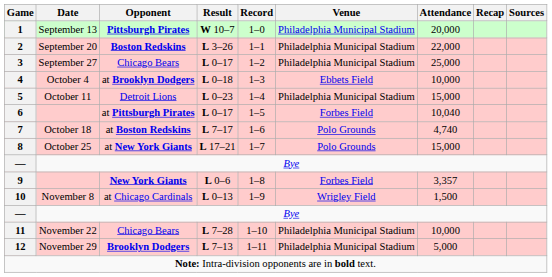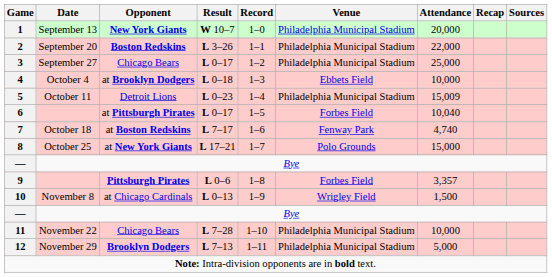(148, 29) Pittsburgh Pirates -> (148, 29) New York Giants
(445, 96) 15,000 -> (445, 96) 15,009
(346, 130) Polo Grounds -> (346, 130) Fenway Park
(148, 180) New York Giants -> (148, 180) Pittsburgh Pirates
